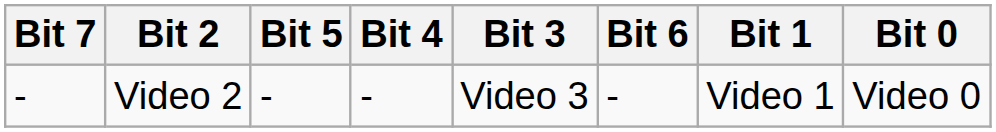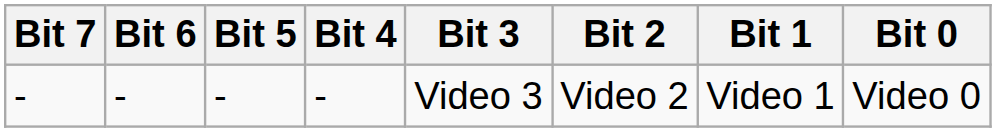columns swapped: (648, 34) <-> (178, 34)
